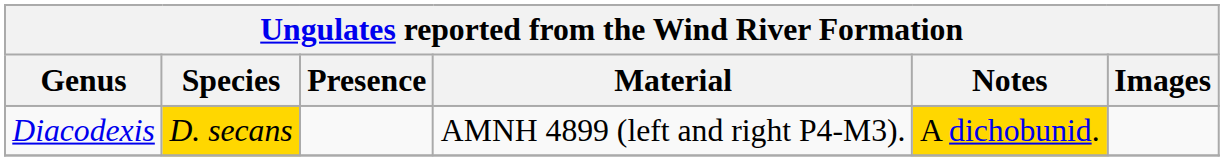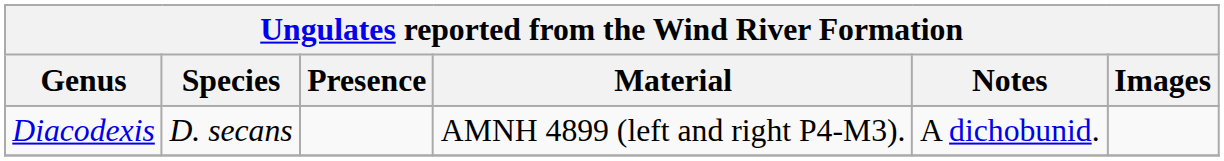(231, 130) gold background -> (231, 130) no background
(1010, 130) gold background -> (1010, 130) no background
